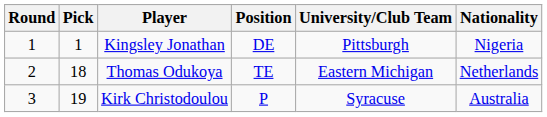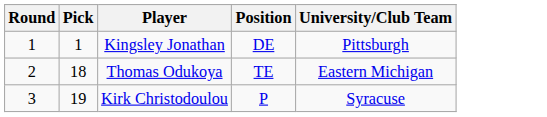- column: (499, 18)
